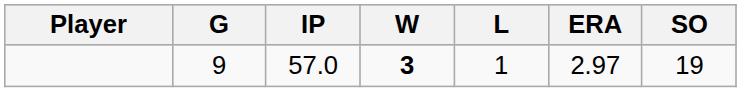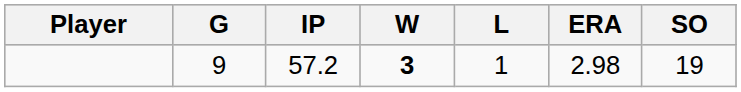(313, 65) 57.0 -> (313, 65) 57.2
(595, 65) 2.97 -> (595, 65) 2.98
